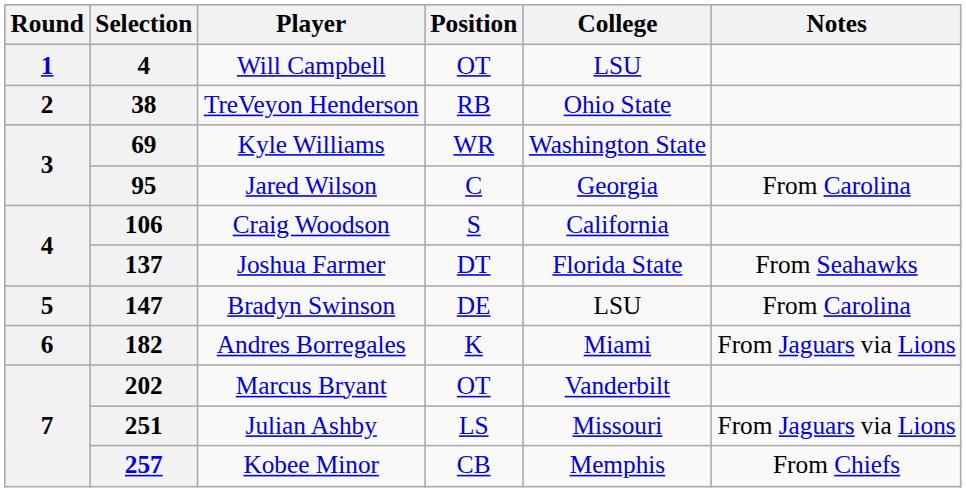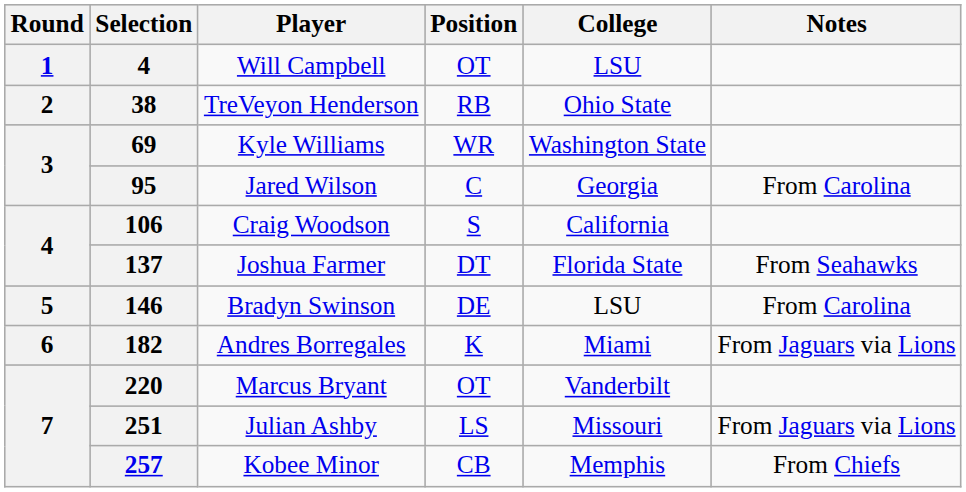(144, 305) 147 -> (144, 305) 146
(144, 385) 202 -> (144, 385) 220
